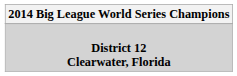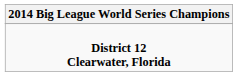(119, 54) lightgrey background -> (119, 54) no background
